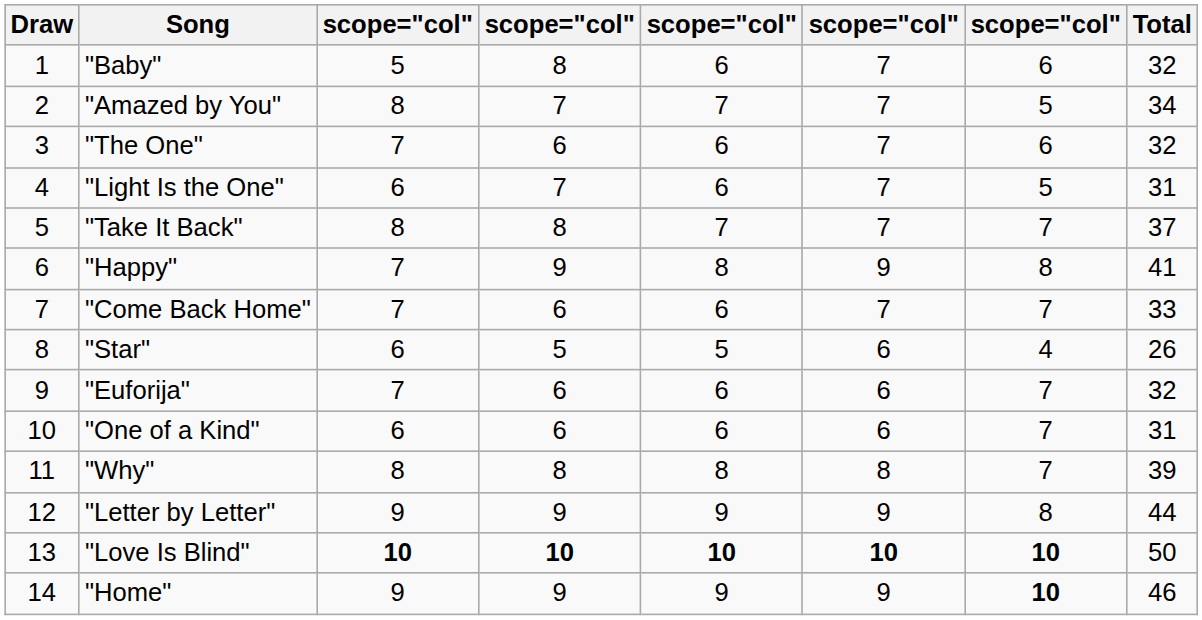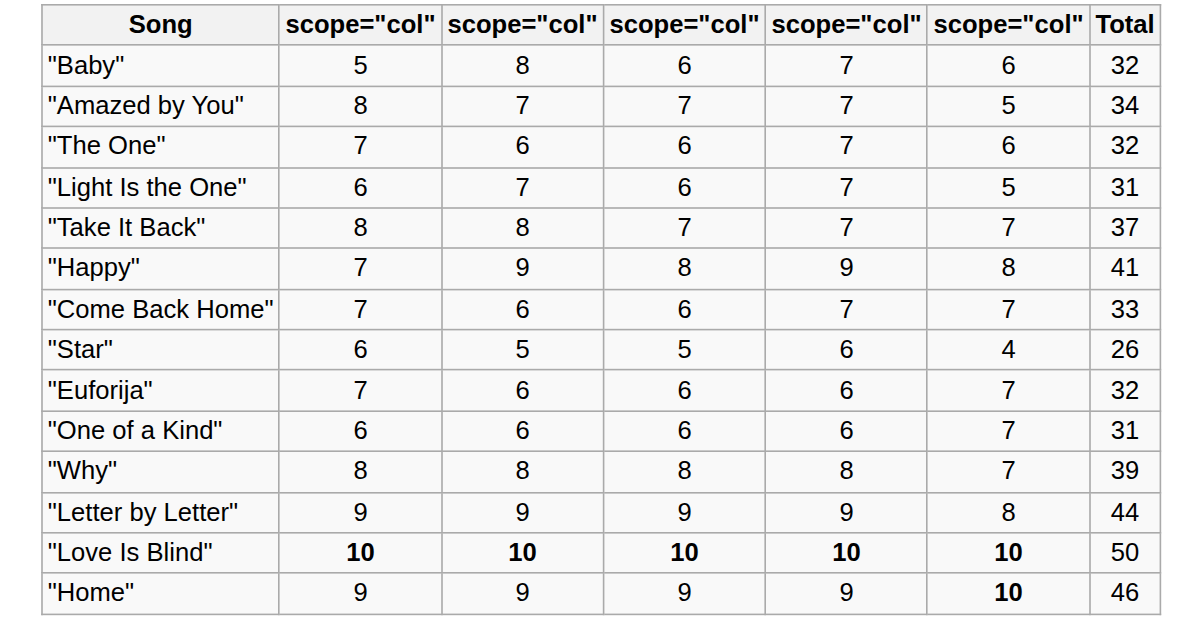- column: (42, 24)
